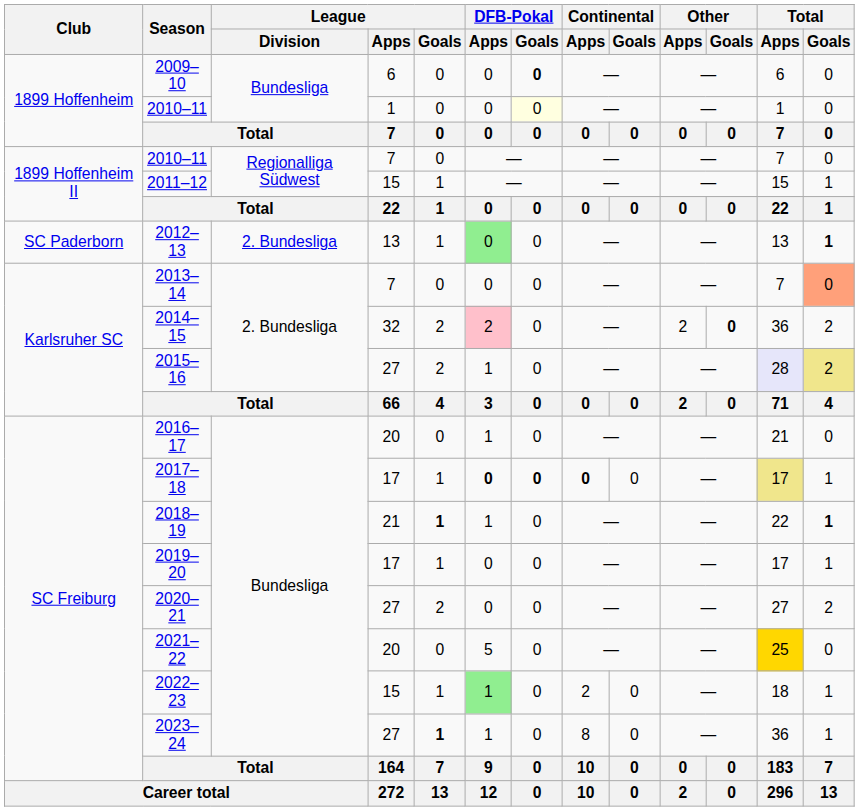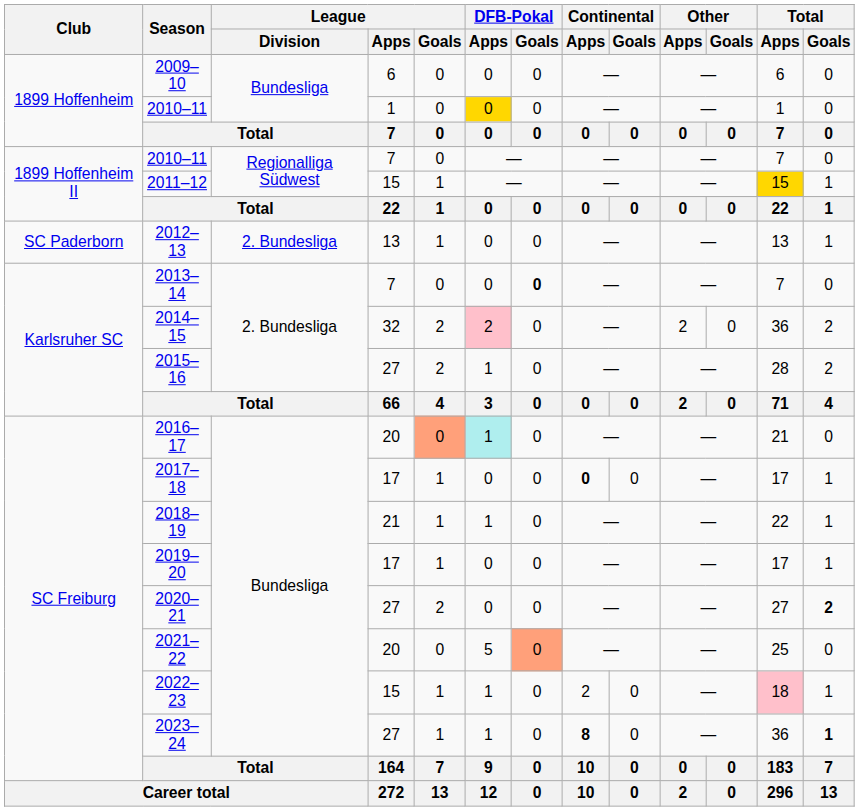(537, 75) bold -> (537, 75) normal
(488, 109) no background -> (488, 109) gold background
(537, 109) lightyellow background -> (537, 109) no background
(780, 183) no background -> (780, 183) gold background
(488, 242) lightgreen background -> (488, 242) no background
(829, 242) bold -> (829, 242) normal
(537, 284) normal -> (537, 284) bold
(829, 284) lightsalmon background -> (829, 284) no background
(731, 327) bold -> (731, 327) normal
(780, 369) lavender background -> (780, 369) no background
(829, 369) khaki background -> (829, 369) no background
(440, 437) no background -> (440, 437) lightsalmon background
(488, 437) no background -> (488, 437) paleturquoise background
(488, 479) bold -> (488, 479) normal
(537, 479) bold -> (537, 479) normal
(780, 479) khaki background -> (780, 479) no background
(440, 522) bold -> (440, 522) normal
(829, 522) bold -> (829, 522) normal
(829, 607) normal -> (829, 607) bold
(537, 649) no background -> (537, 649) lightsalmon background
(780, 649) gold background -> (780, 649) no background
(488, 692) lightgreen background -> (488, 692) no background
(780, 692) no background -> (780, 692) pink background
(440, 734) bold -> (440, 734) normal
(586, 734) normal -> (586, 734) bold
(829, 734) normal -> (829, 734) bold
